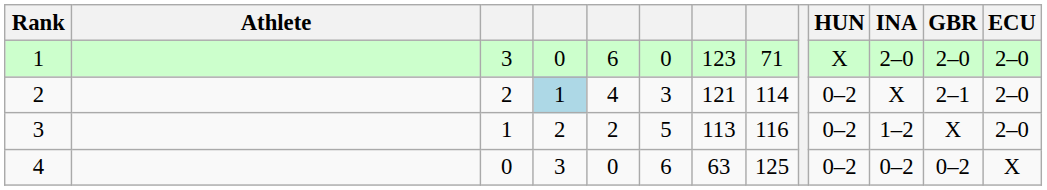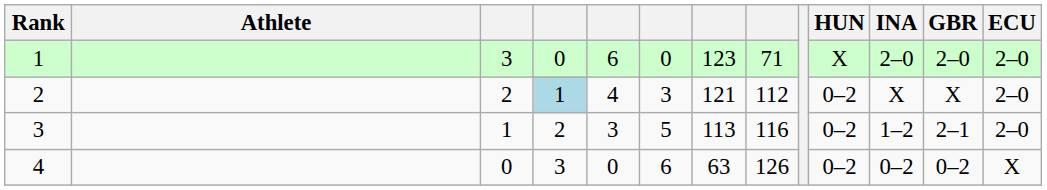(772, 94) 114 -> (772, 94) 112
(953, 94) 2–1 -> (953, 94) X
(613, 130) 2 -> (613, 130) 3
(953, 130) X -> (953, 130) 2–1
(772, 166) 125 -> (772, 166) 126
